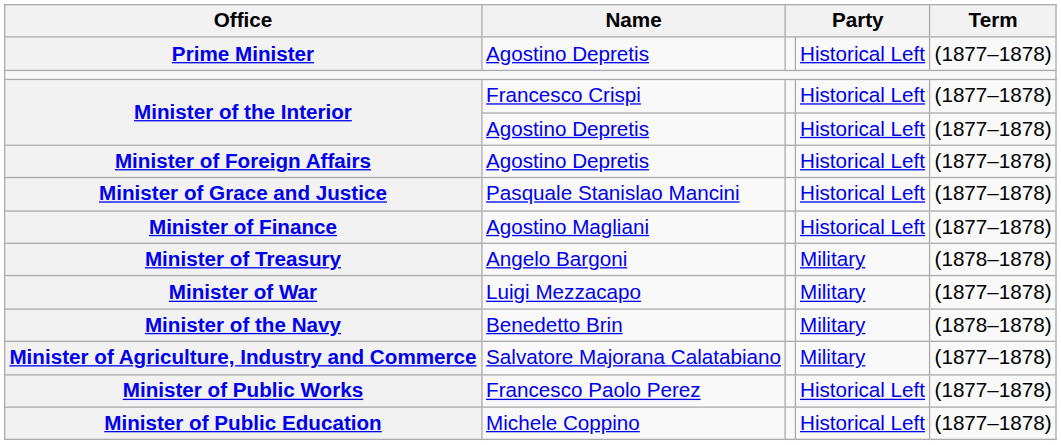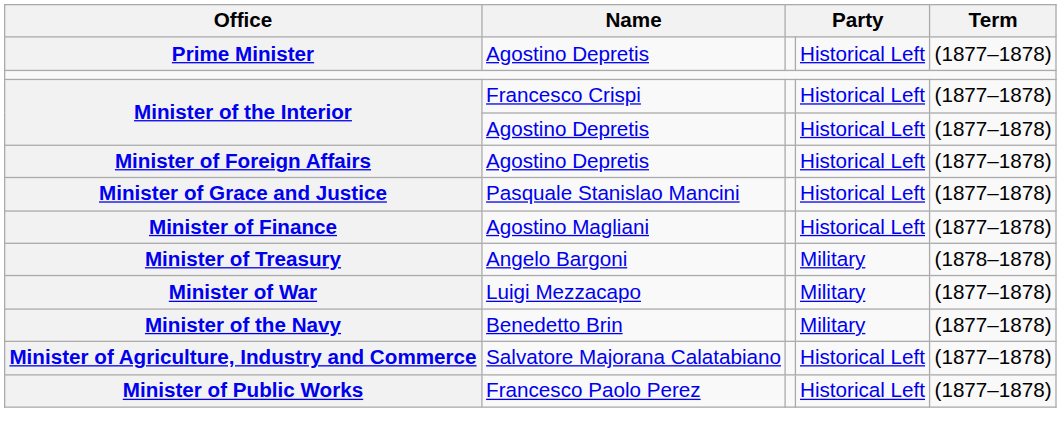(993, 324) (1878–1878) -> (993, 324) (1877–1878)
(833, 357) Military -> (863, 357) Historical Left
- row: (243, 423)
